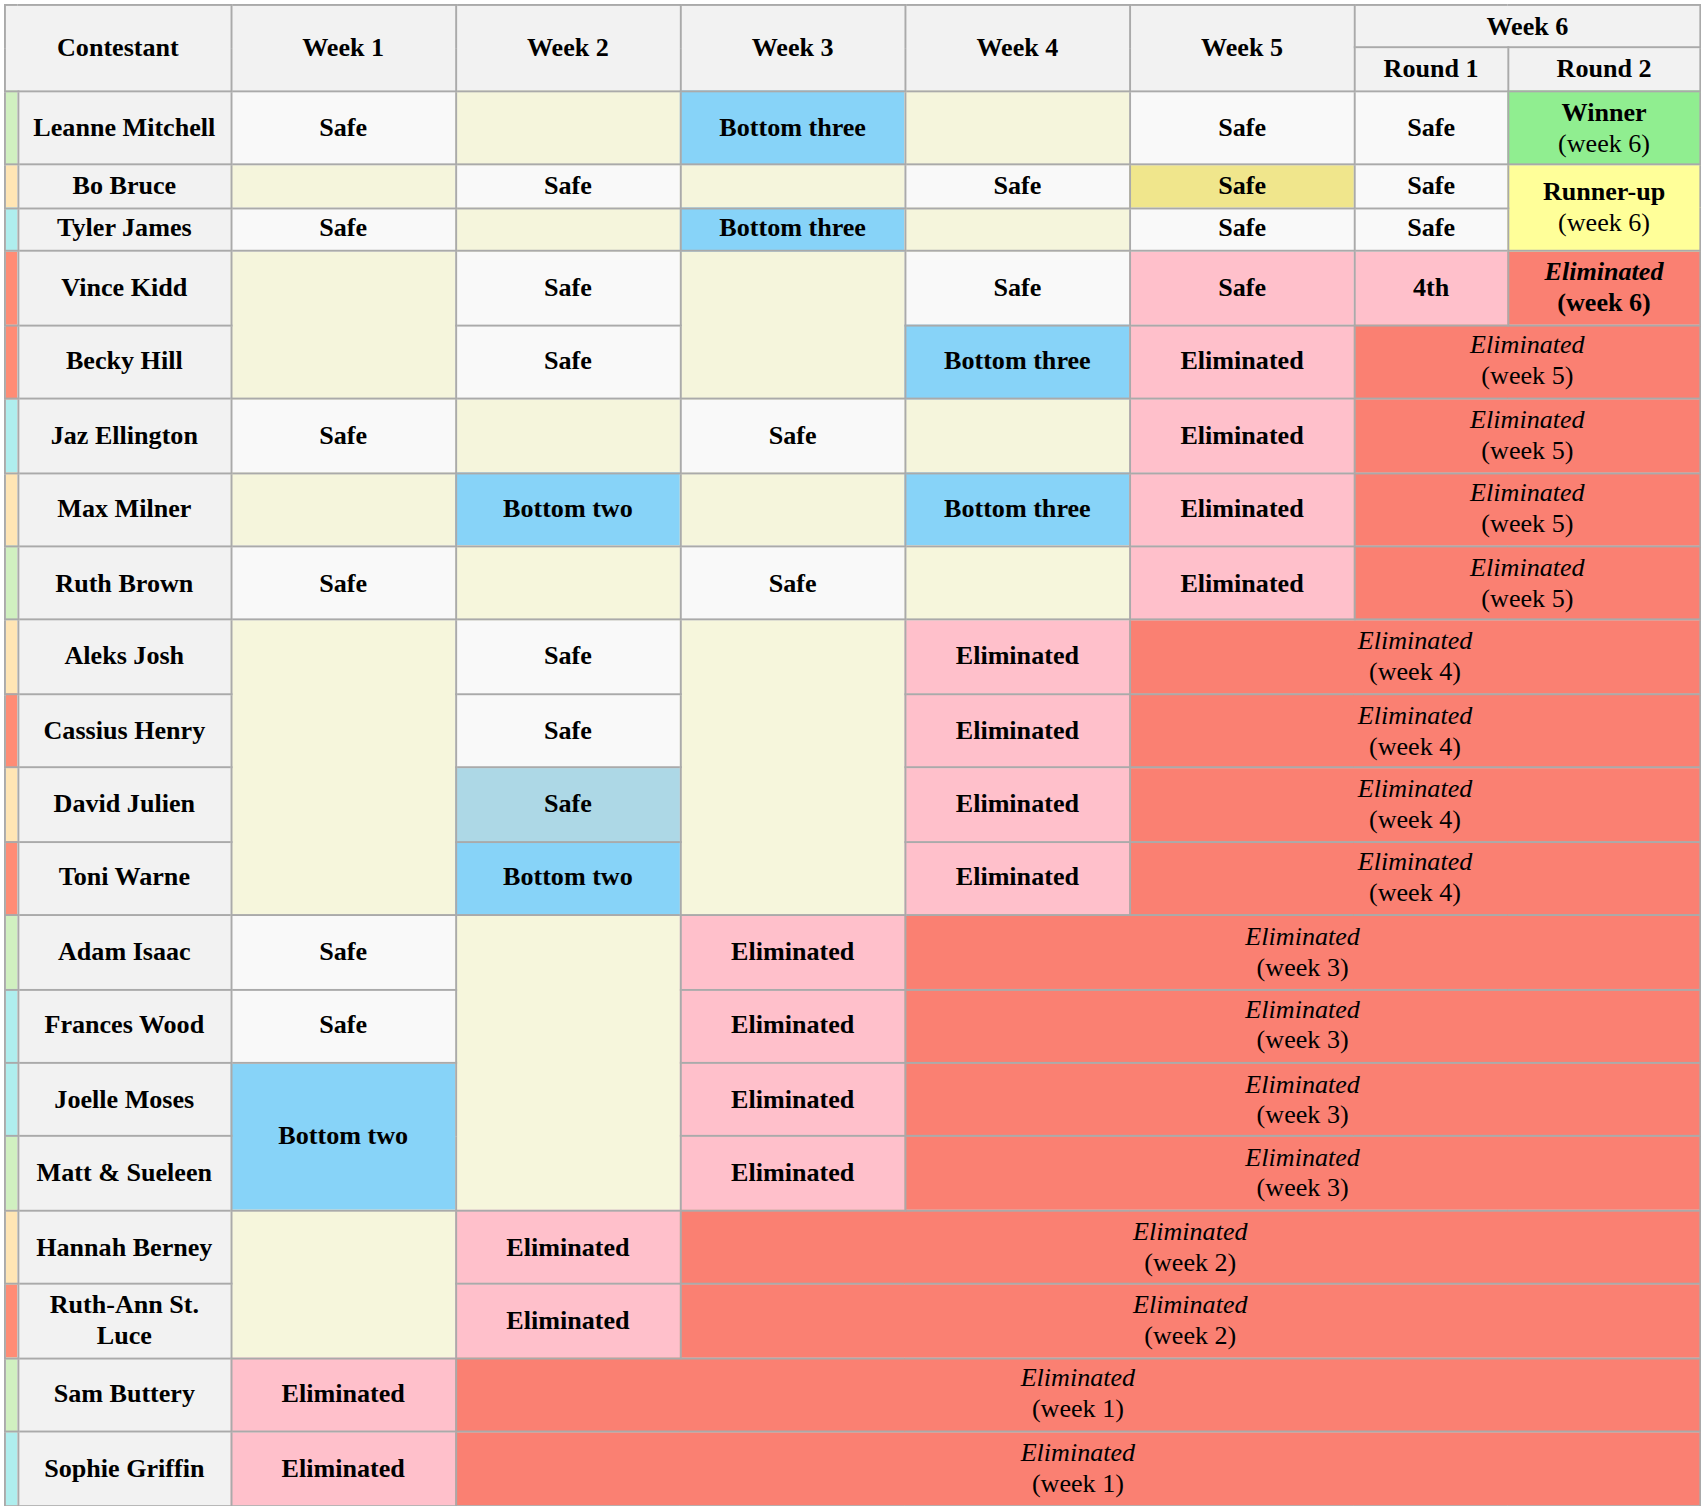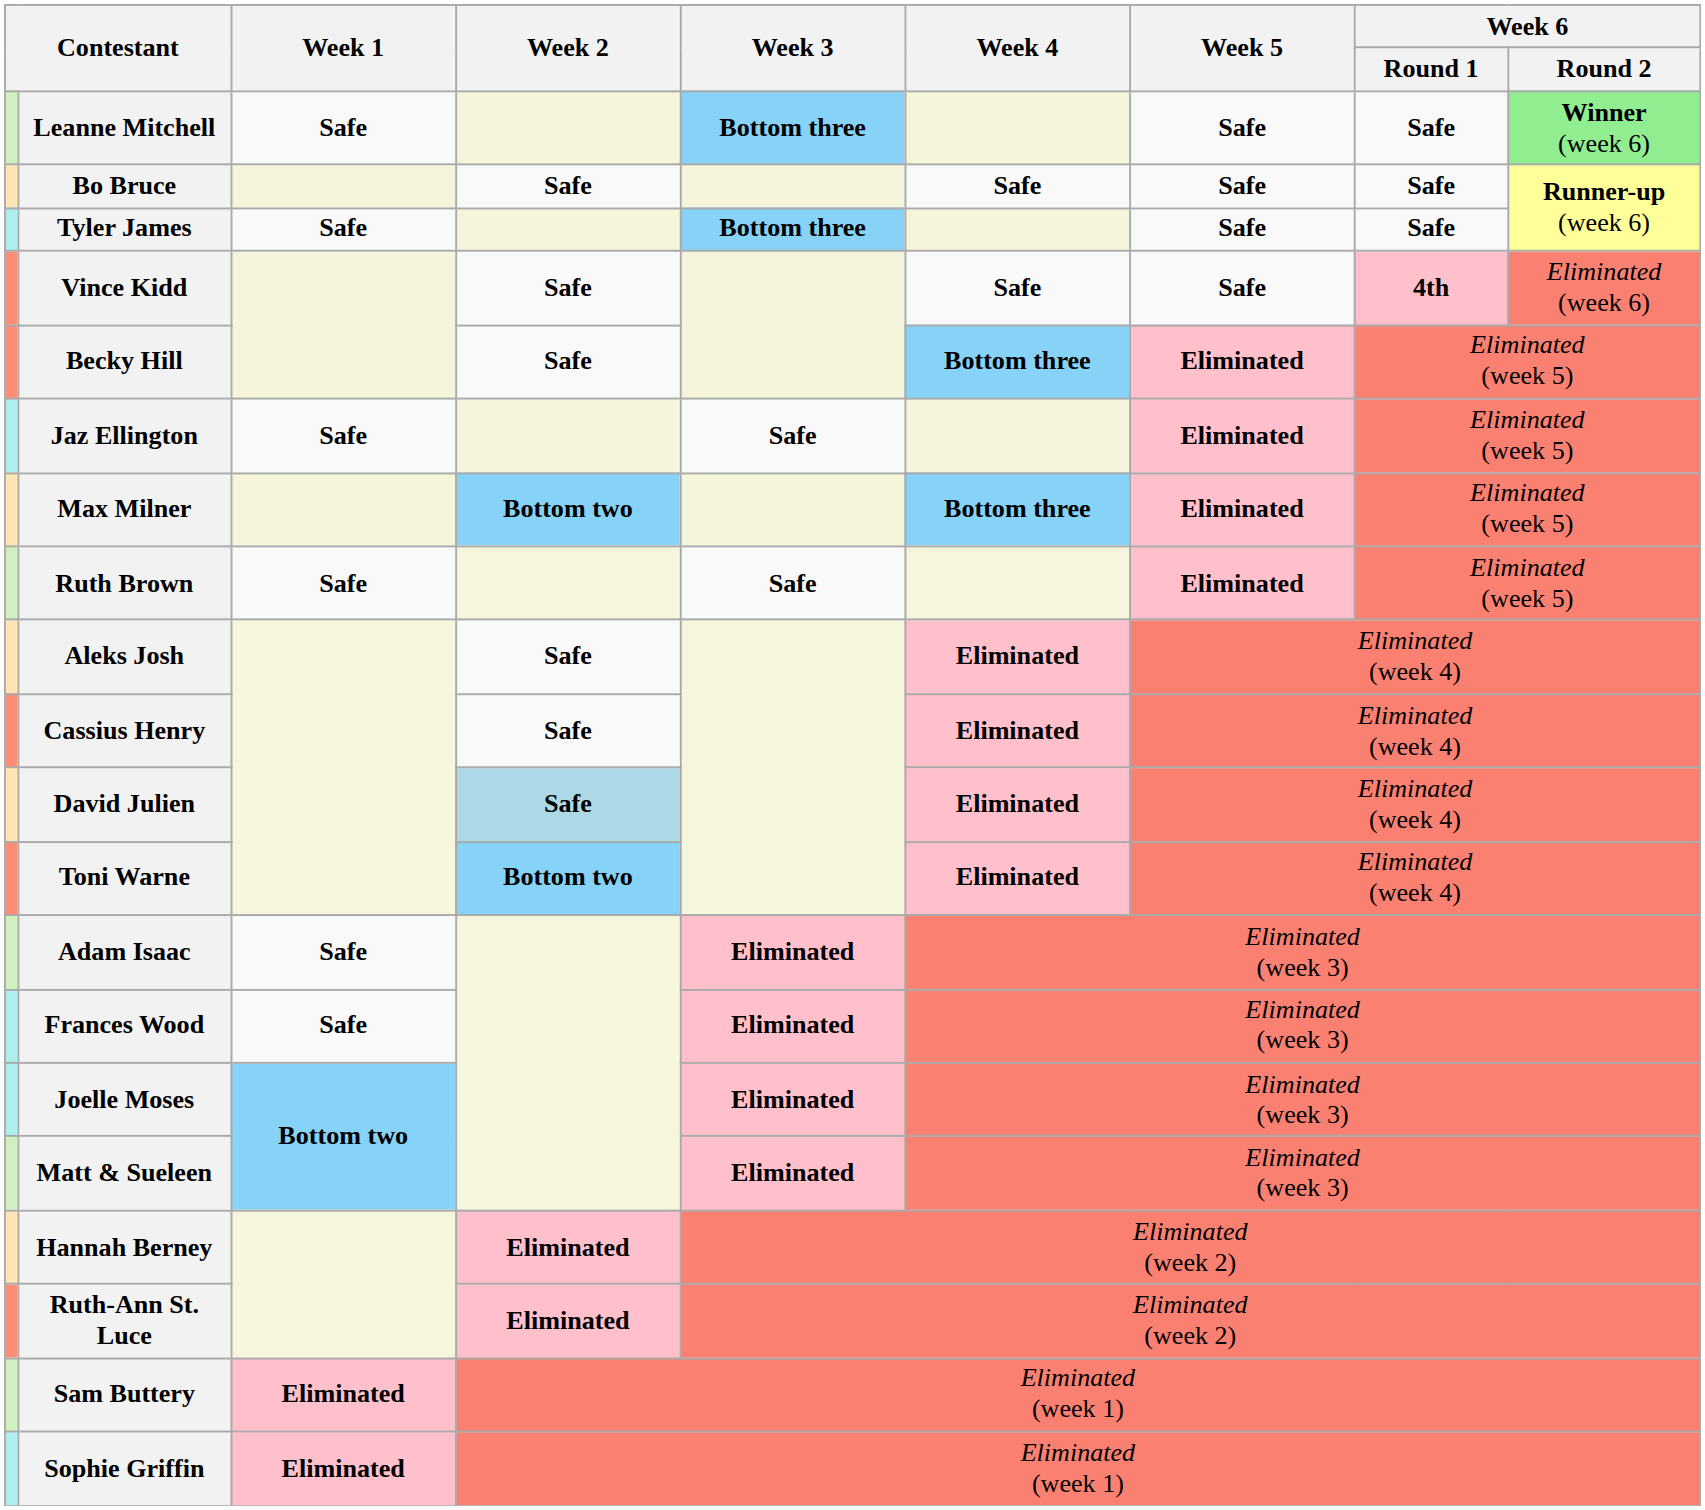(1242, 185) khaki background -> (1242, 185) no background
(1242, 287) pink background -> (1242, 287) no background
(1604, 287) bold -> (1604, 287) normal
